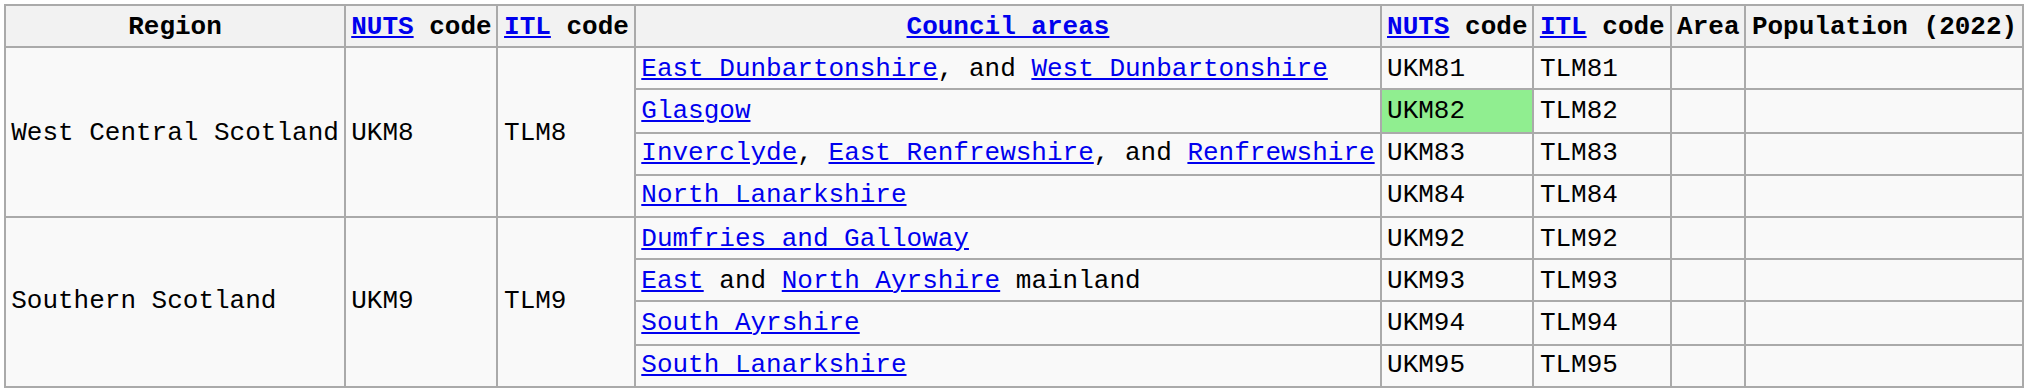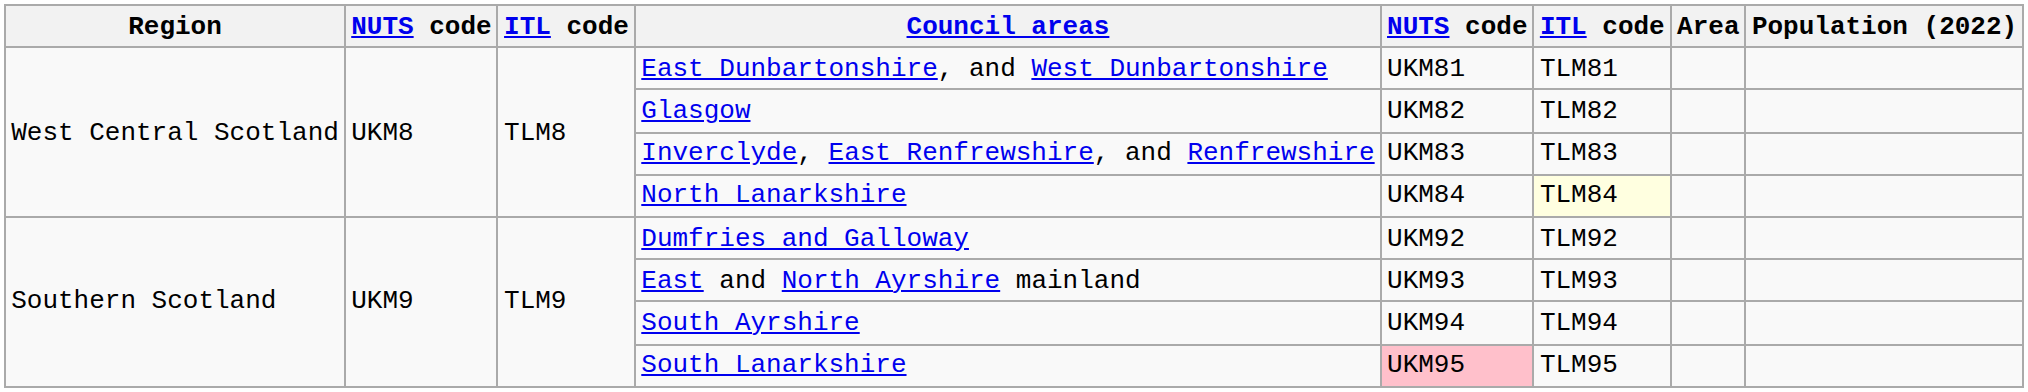(1426, 111) lightgreen background -> (1426, 111) no background
(1579, 196) no background -> (1579, 196) lightyellow background
(1426, 365) no background -> (1426, 365) pink background
